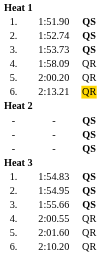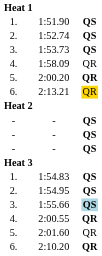(89, 78) normal -> (90, 78) bold
(89, 204) no background -> (90, 204) lightblue background
(89, 219) normal -> (90, 219) bold
(89, 247) normal -> (90, 247) bold
